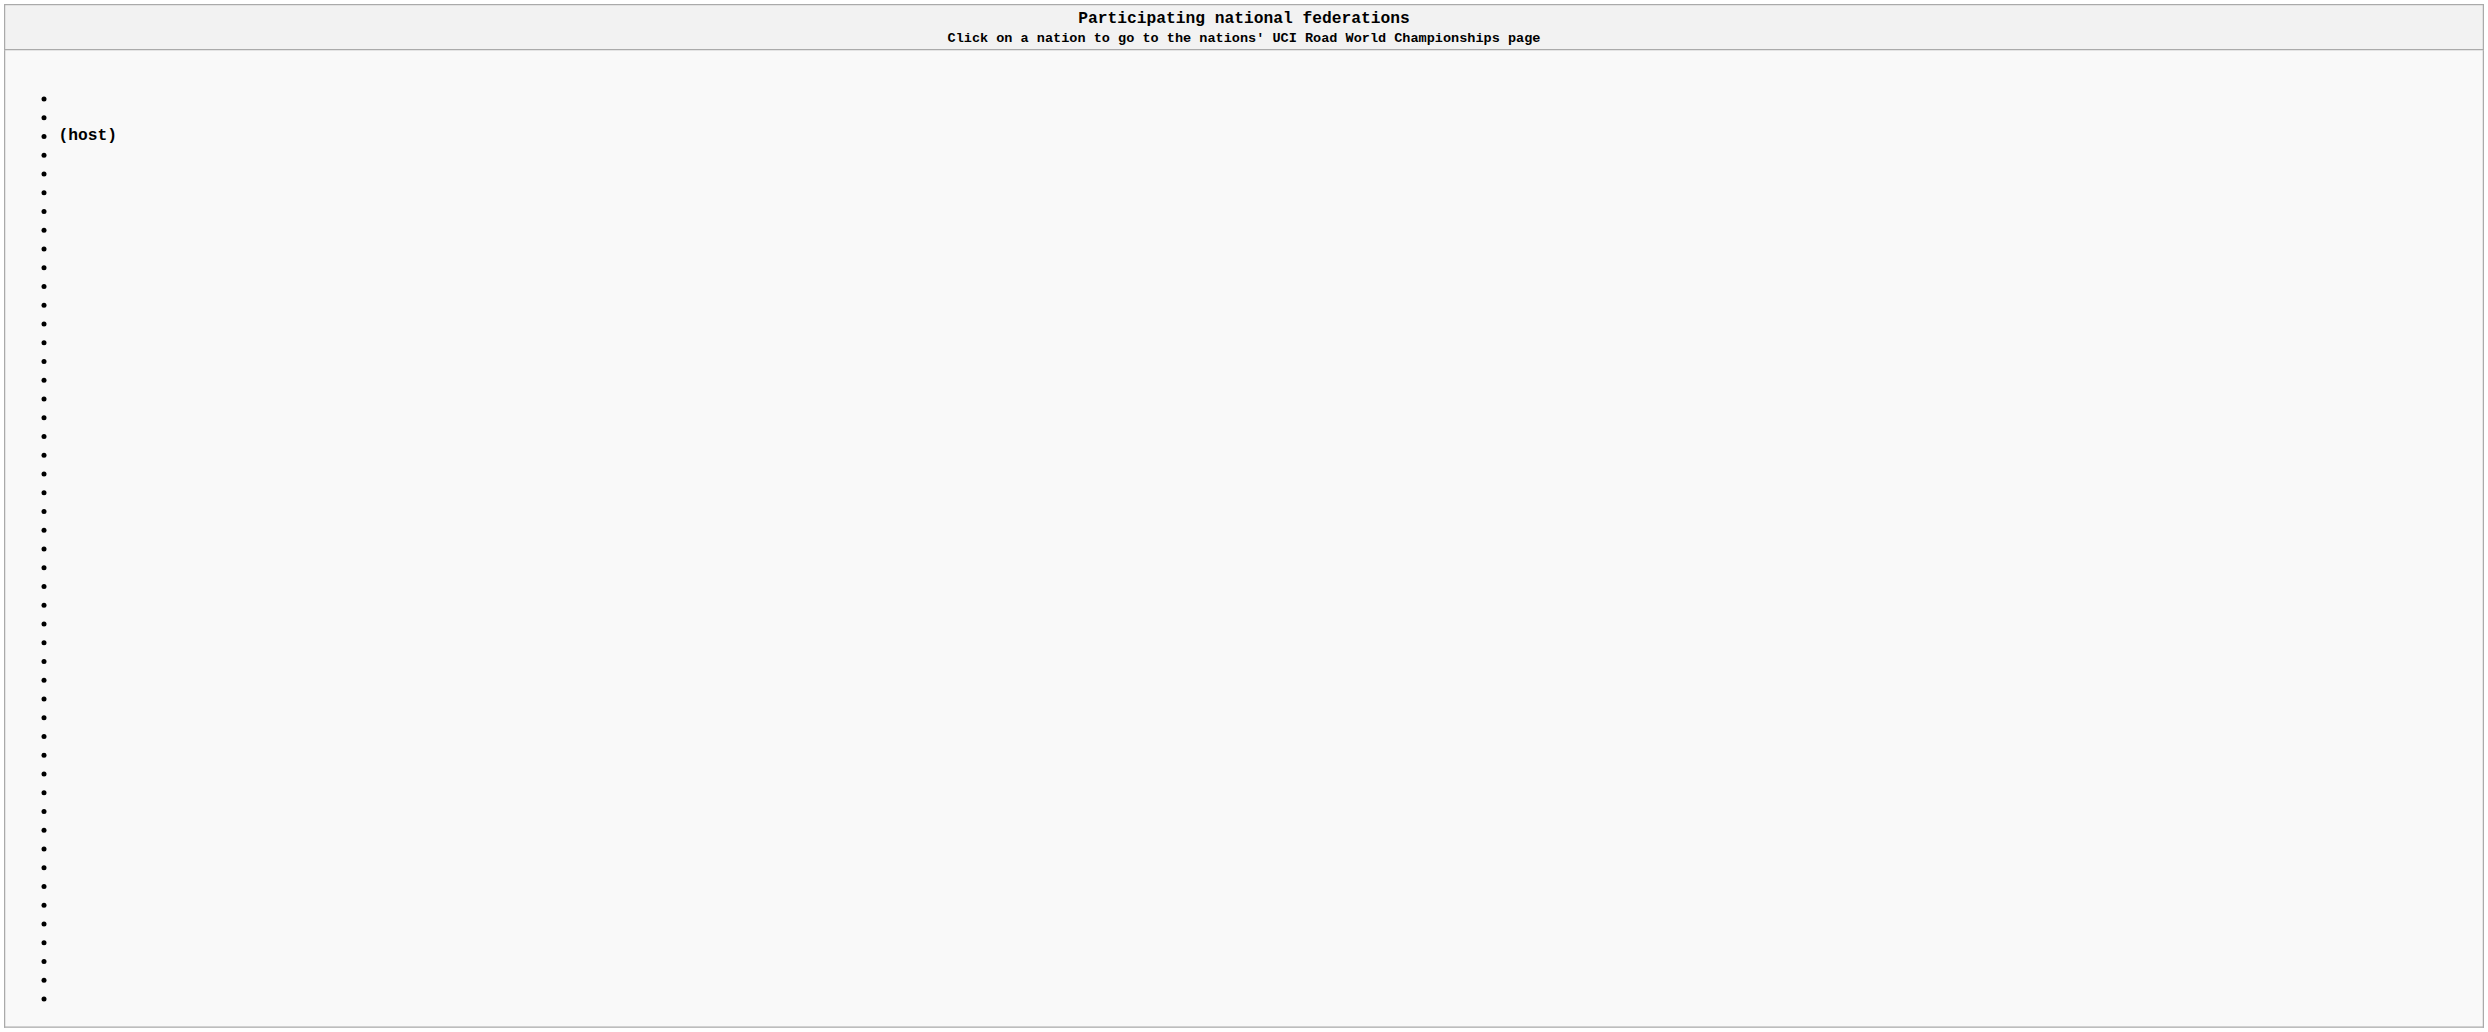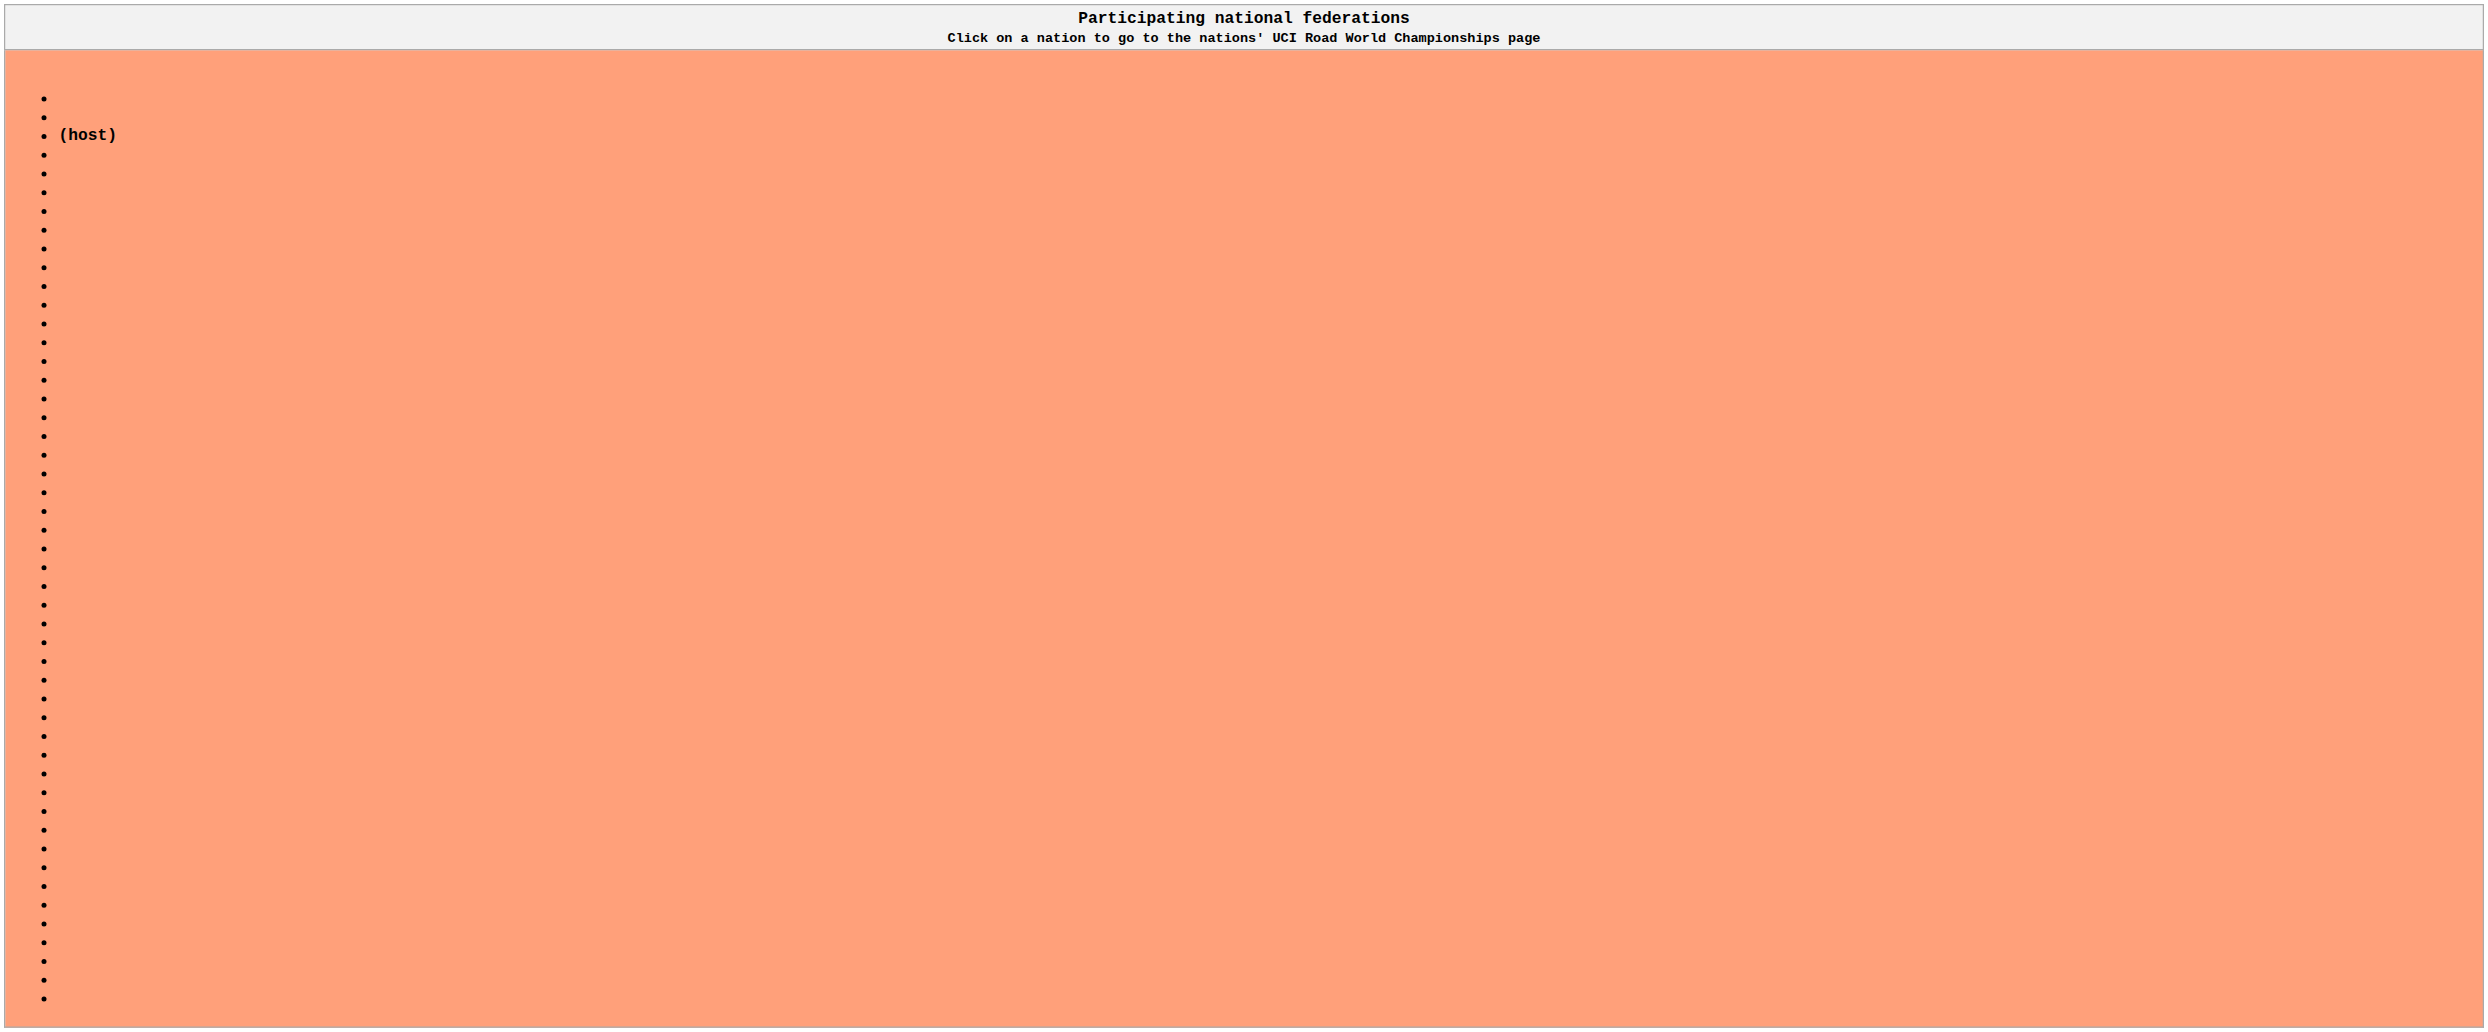(1244, 548) no background -> (1244, 548) lightsalmon background
